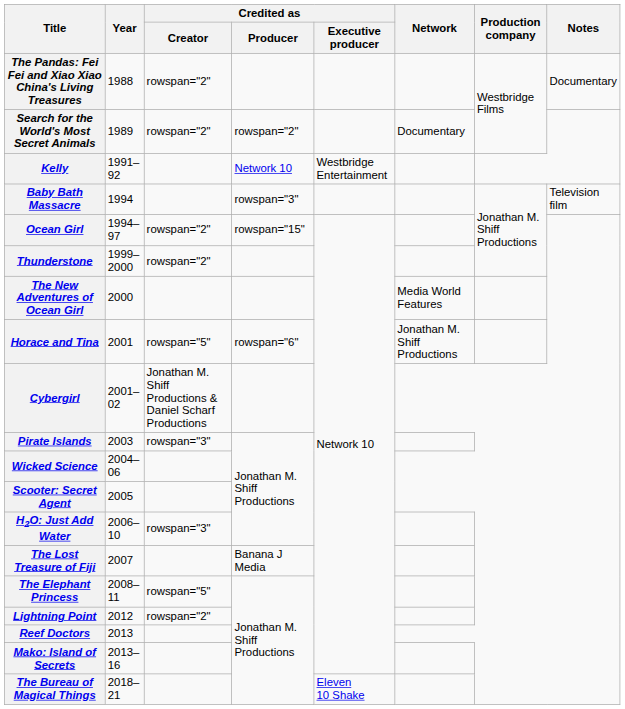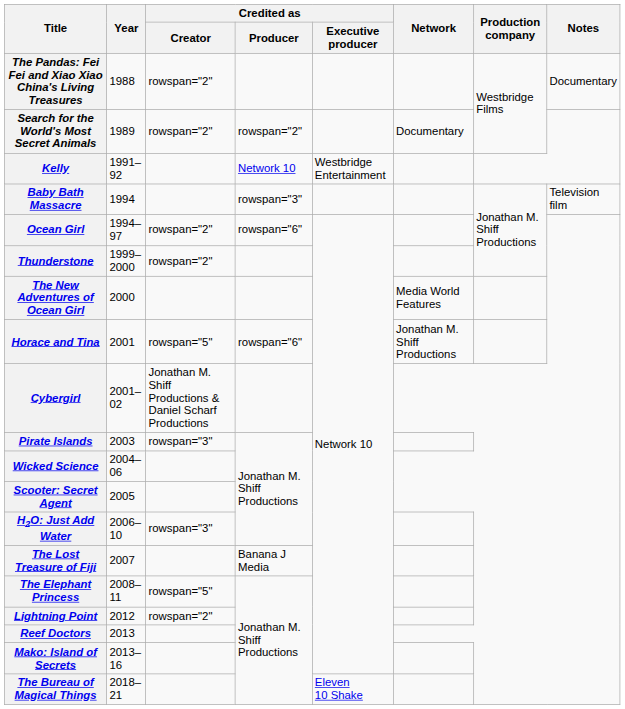(270, 230) rowspan="15" -> (270, 230) rowspan="6"
